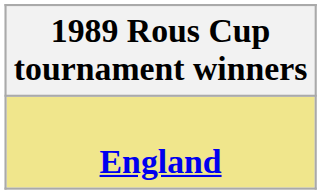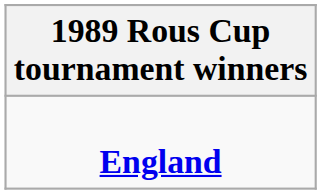(161, 160) khaki background -> (161, 160) no background
